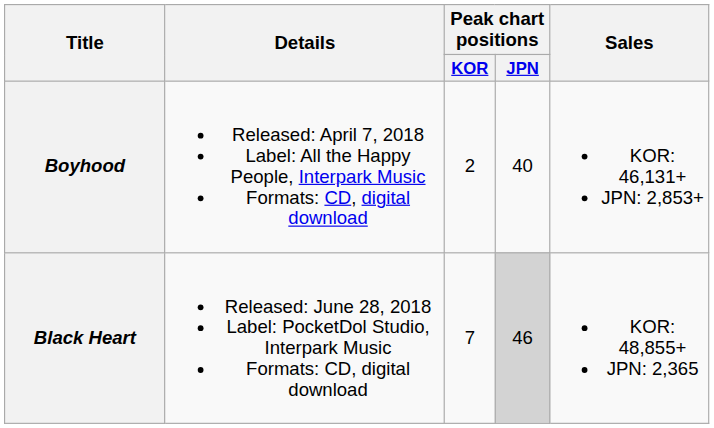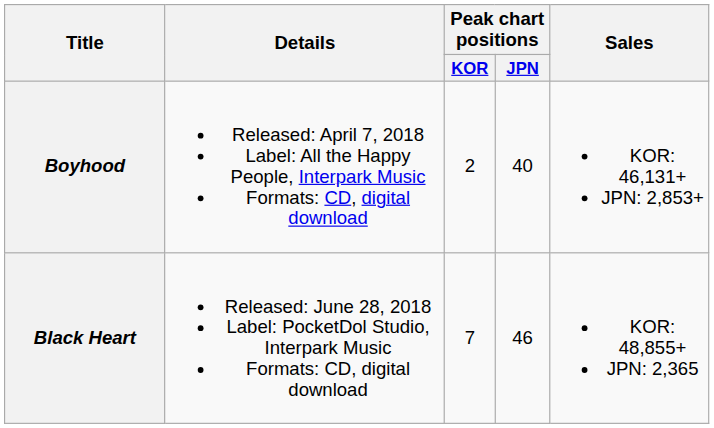(523, 337) lightgrey background -> (523, 337) no background
